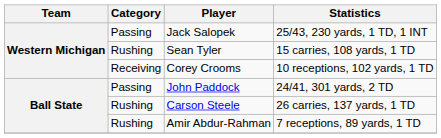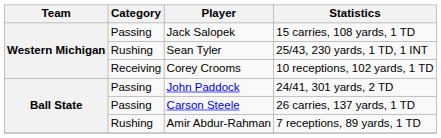(352, 32) 25/43, 230 yards, 1 TD, 1 INT -> (346, 32) 15 carries, 108 yards, 1 TD
(346, 50) 15 carries, 108 yards, 1 TD -> (352, 50) 25/43, 230 yards, 1 TD, 1 INT
(132, 105) Rushing -> (131, 105) Passing
